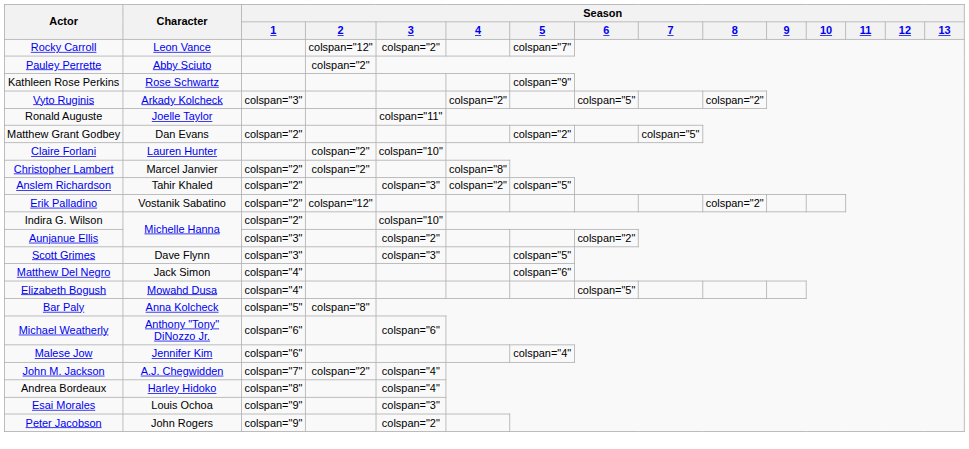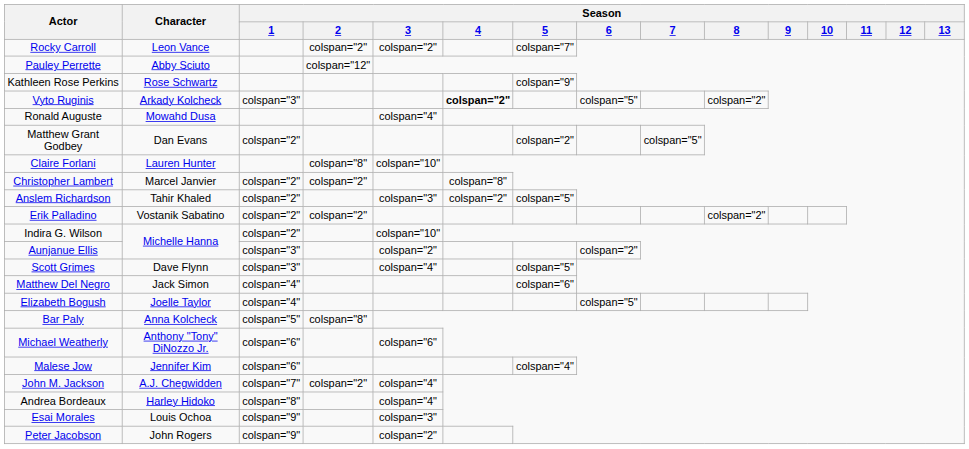(341, 48) colspan="12" -> (338, 48) colspan="2"
(341, 65) colspan="2" -> (338, 65) colspan="12"
(478, 100) normal -> (478, 100) bold
(182, 117) Joelle Taylor -> (181, 117) Mowahd Dusa
(411, 117) colspan="11" -> (408, 117) colspan="4"
(341, 152) colspan="2" -> (338, 164) colspan="8"
(341, 204) colspan="12" -> (338, 216) colspan="2"
(411, 255) colspan="3" -> (408, 268) colspan="4"
(182, 290) Mowahd Dusa -> (181, 302) Joelle Taylor
